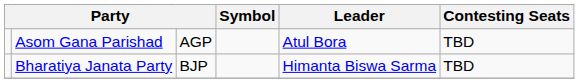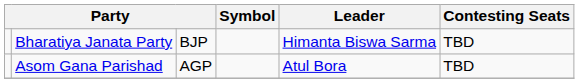rows swapped: (94, 66) <-> (89, 41)
